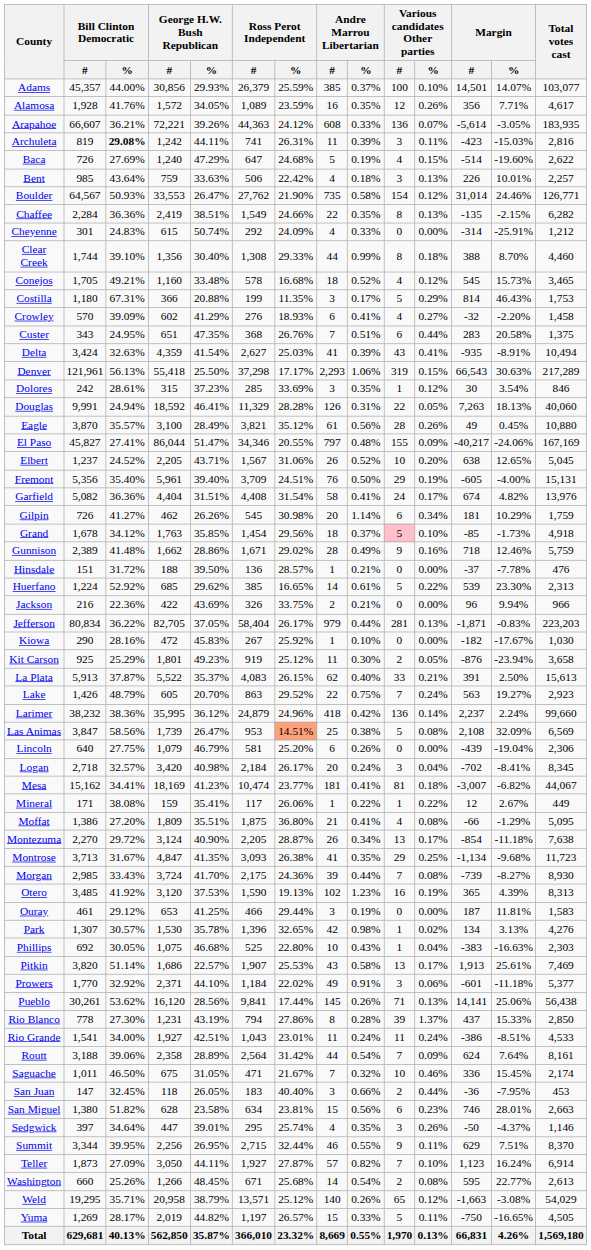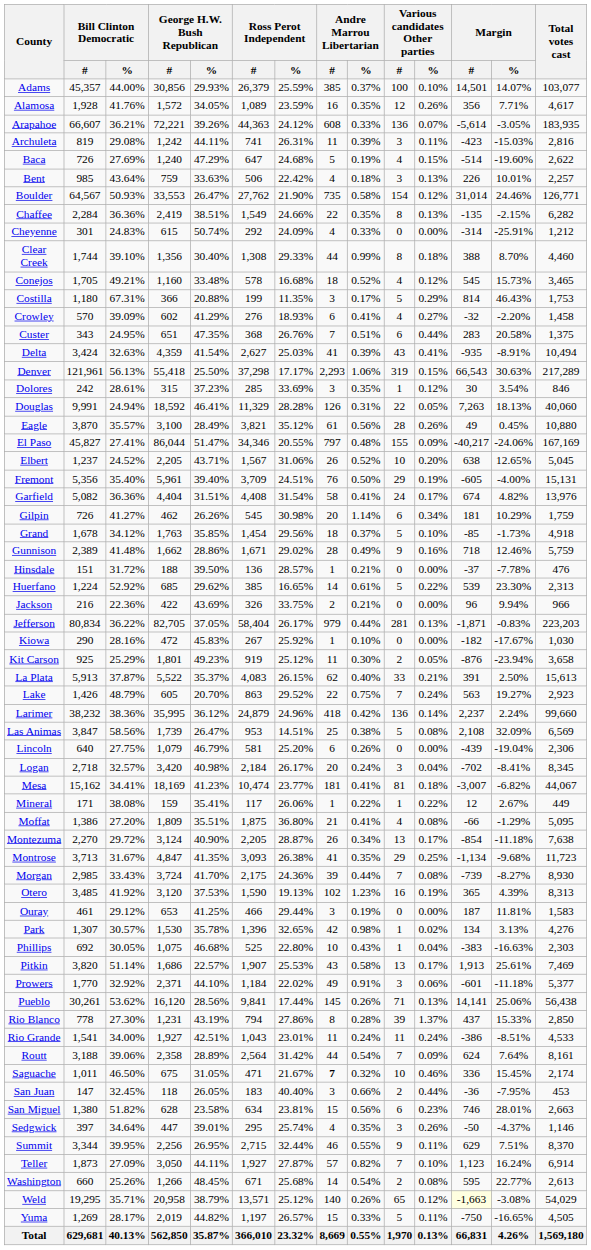(127, 141) bold -> (127, 141) normal
(399, 533) pink background -> (399, 533) no background
(296, 731) lightsalmon background -> (296, 731) no background
(332, 1073) normal -> (332, 1073) bold
(471, 1199) no background -> (471, 1199) lightyellow background
